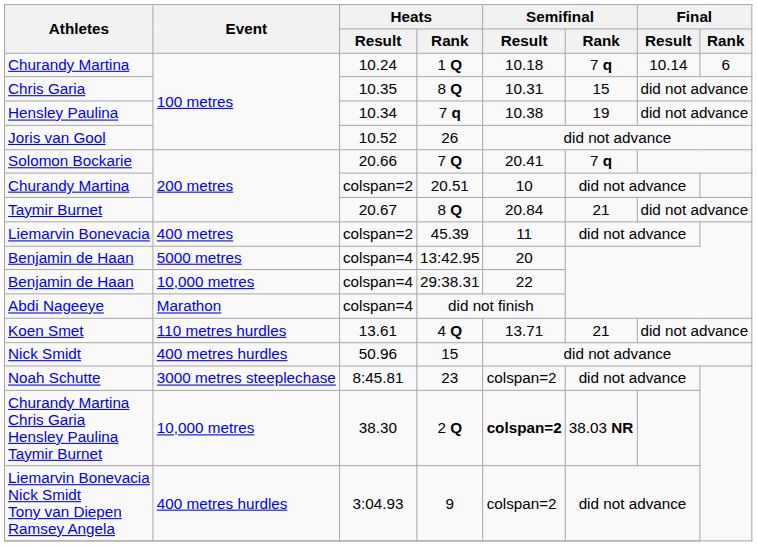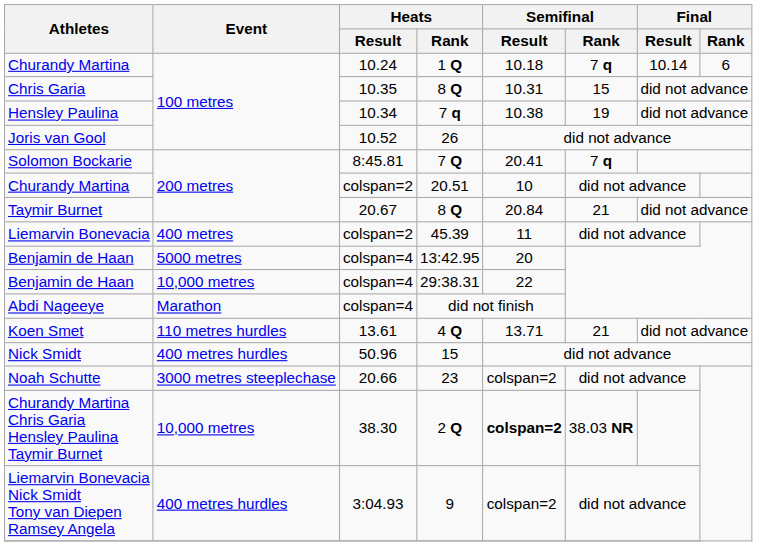(378, 162) 20.66 -> (378, 162) 8:45.81
(378, 379) 8:45.81 -> (378, 379) 20.66
